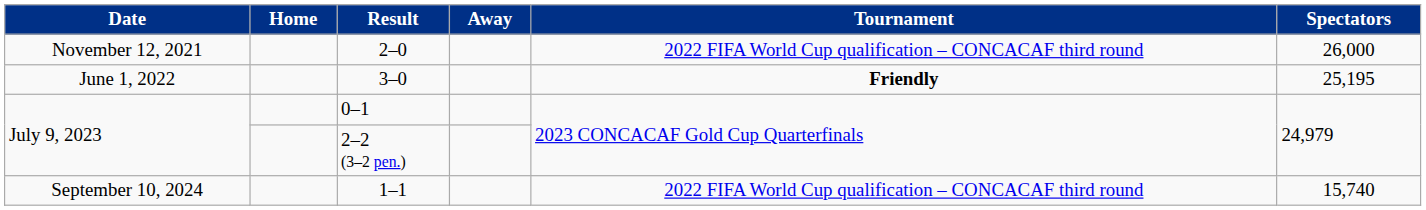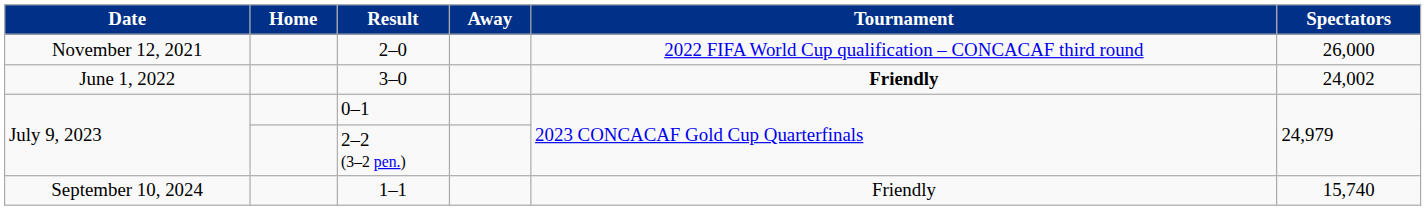(1349, 79) 25,195 -> (1349, 79) 24,002
(904, 190) 2022 FIFA World Cup qualification – CONCACAF third round -> (904, 190) Friendly
